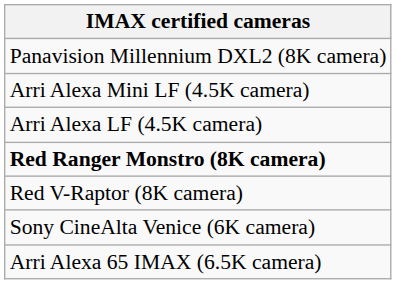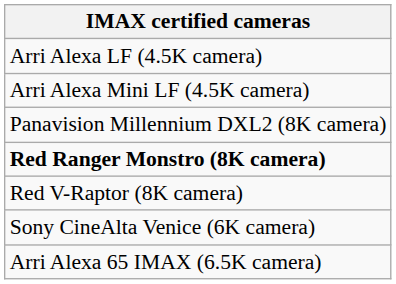(198, 55) Panavision Millennium DXL2 (8K camera) -> (136, 55) Arri Alexa LF (4.5K camera)
(136, 124) Arri Alexa LF (4.5K camera) -> (198, 124) Panavision Millennium DXL2 (8K camera)
